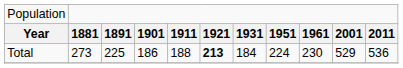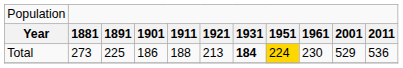(213, 53) bold -> (213, 53) normal
(246, 53) normal -> (246, 53) bold
(279, 53) no background -> (279, 53) gold background
